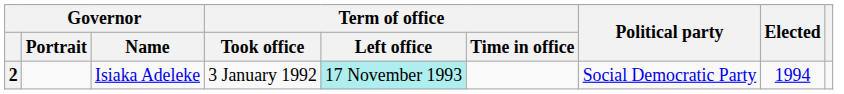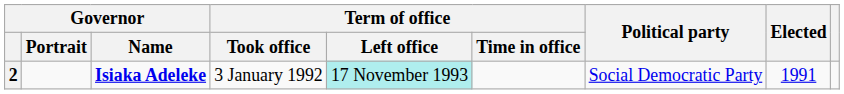(148, 74) normal -> (151, 74) bold
(793, 74) 1994 -> (799, 74) 1991
